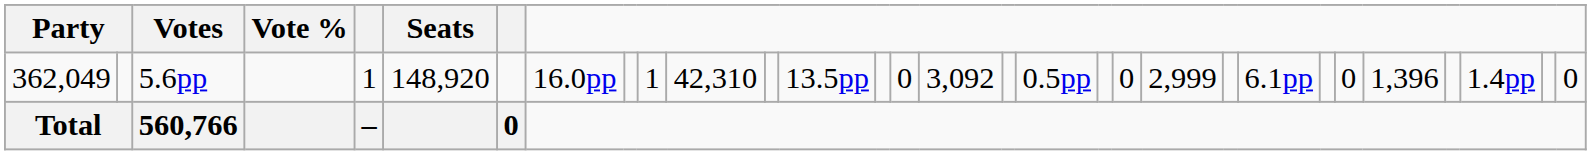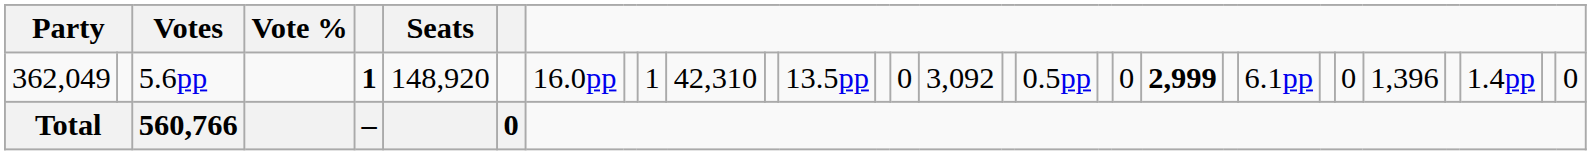(369, 76) normal -> (369, 76) bold
(1182, 76) normal -> (1182, 76) bold
